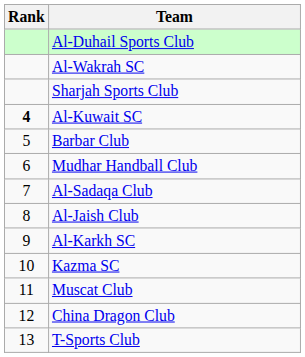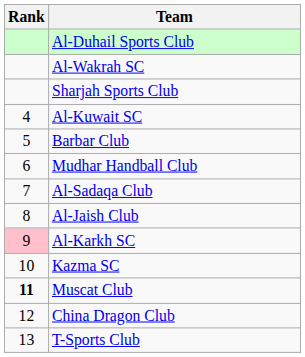(26, 116) bold -> (26, 116) normal
(26, 240) no background -> (26, 240) pink background
(26, 290) normal -> (26, 290) bold
